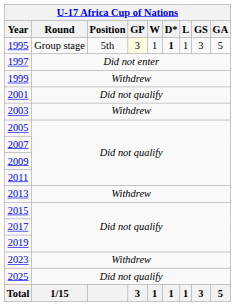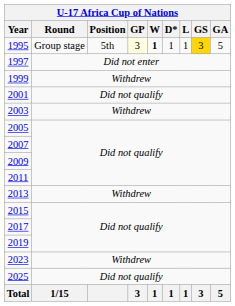(155, 45) normal -> (155, 45) bold
(171, 45) bold -> (171, 45) normal
(201, 45) no background -> (201, 45) gold background
